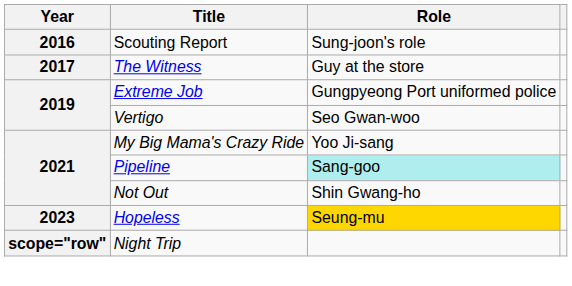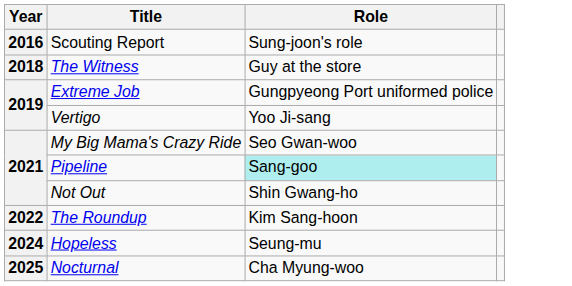(57, 67) 2017 -> (26, 67) 2018
(366, 117) Seo Gwan-woo -> (290, 117) Yoo Ji-sang
(353, 142) Yoo Ji-sang -> (303, 142) Seo Gwan-woo
+ row: (99, 218)
(57, 218) 2023 -> (26, 243) 2024
(348, 218) gold background -> (285, 243) no background
+ row: (85, 268)
- row: (147, 243)
